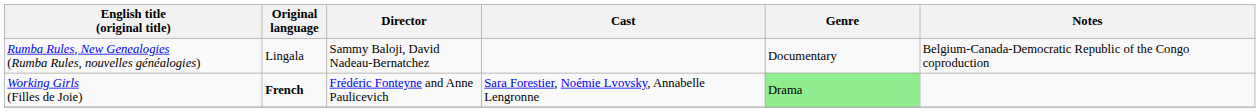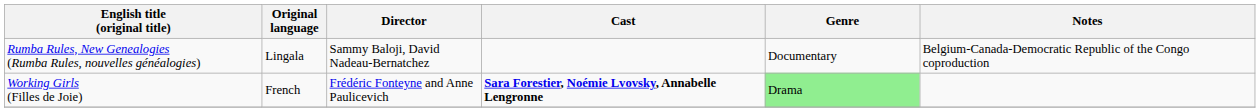(284, 90) bold -> (283, 90) normal
(595, 90) normal -> (600, 90) bold
